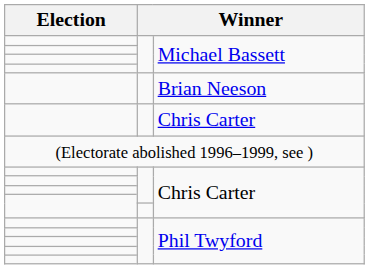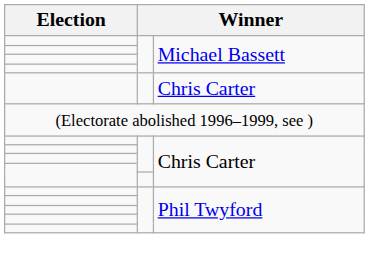- row: (71, 88)
